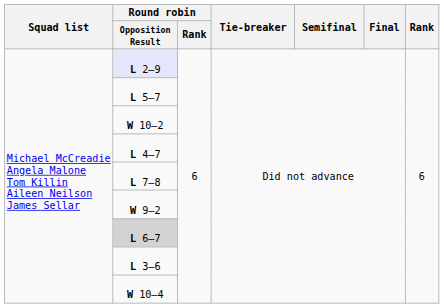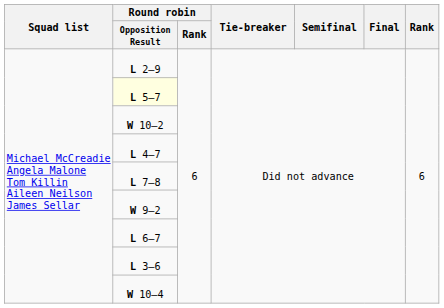(145, 69) lavender background -> (145, 69) no background
(145, 97) no background -> (145, 97) lightyellow background
(145, 238) lightgrey background -> (145, 238) no background
